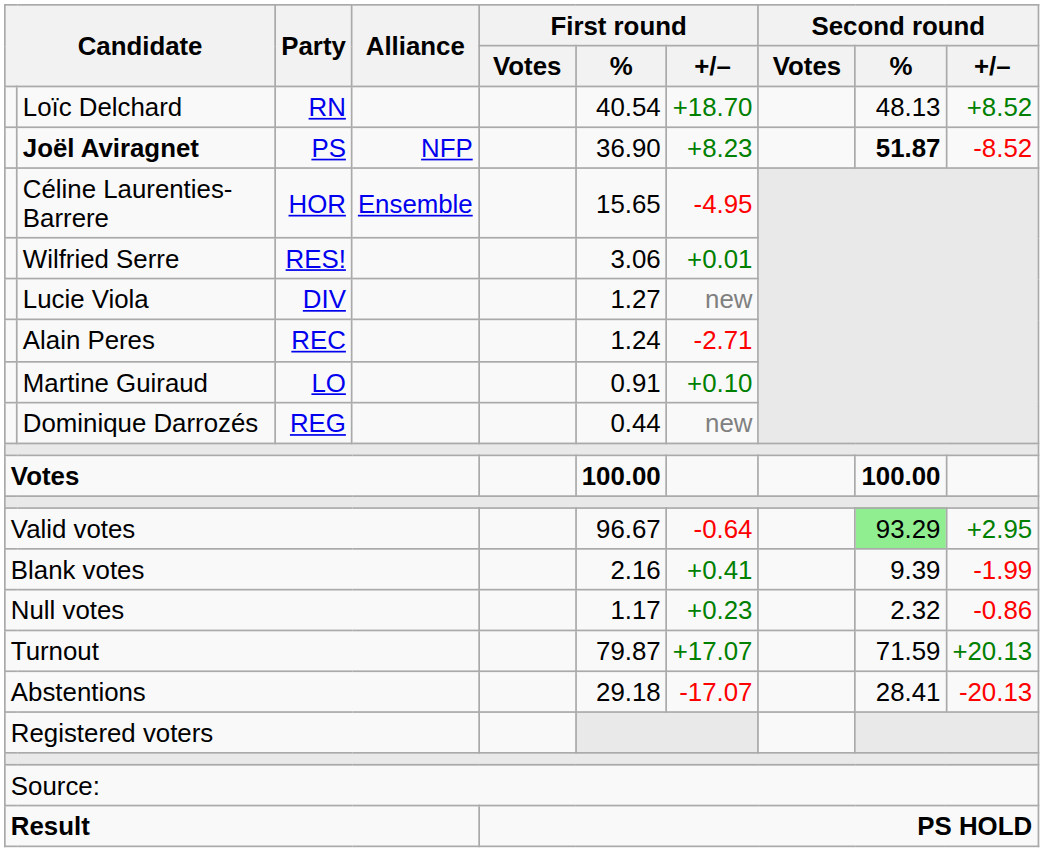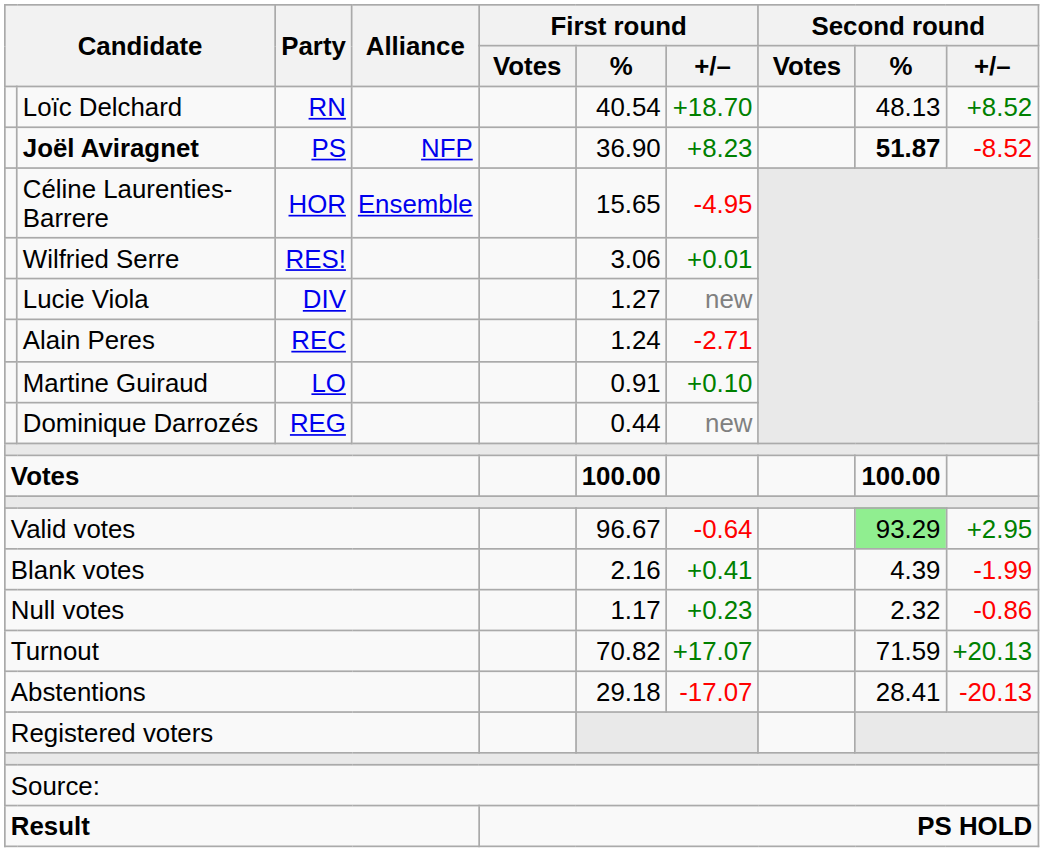(915, 569) 9.39 -> (915, 569) 4.39
(628, 651) 79.87 -> (628, 651) 70.82
